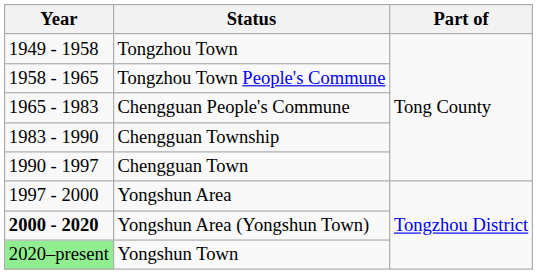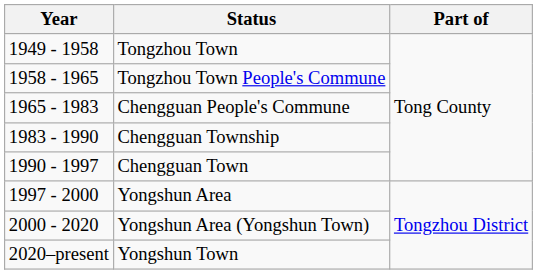(54, 225) bold -> (54, 225) normal
(59, 254) lightgreen background -> (59, 254) no background
